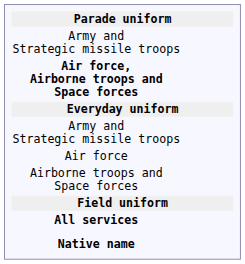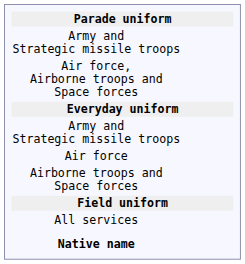(96, 79) bold -> (96, 79) normal
(96, 220) bold -> (96, 220) normal
